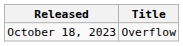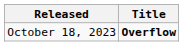(149, 32) normal -> (149, 32) bold
